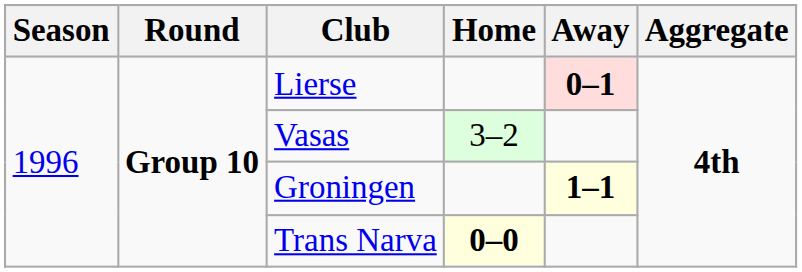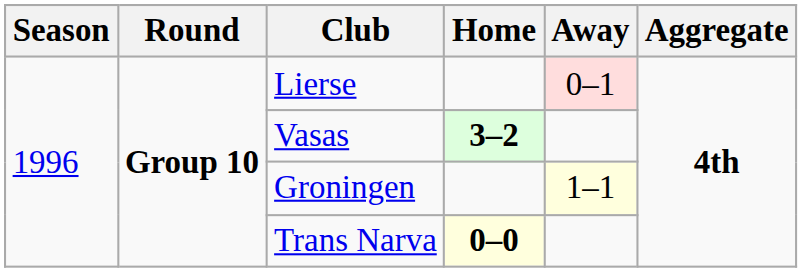(590, 82) bold -> (590, 82) normal
(494, 135) normal -> (494, 135) bold
(590, 187) bold -> (590, 187) normal
